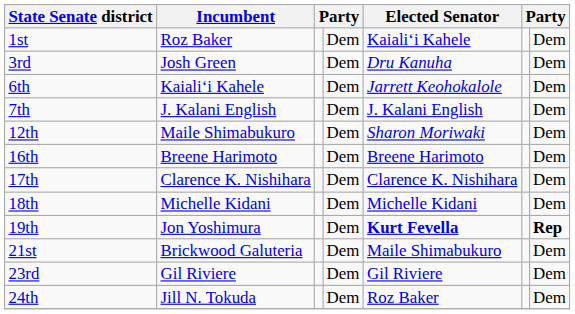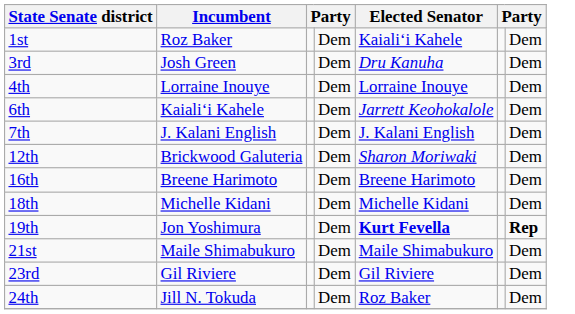+ row: (19, 86)
(228, 133) Maile Shimabukuro -> (231, 156) Brickwood Galuteria
- row: (23, 180)
(231, 250) Brickwood Galuteria -> (228, 250) Maile Shimabukuro
